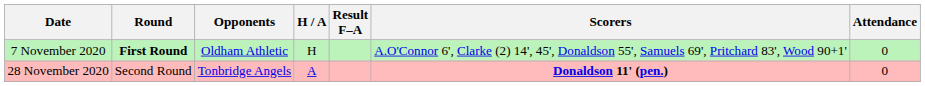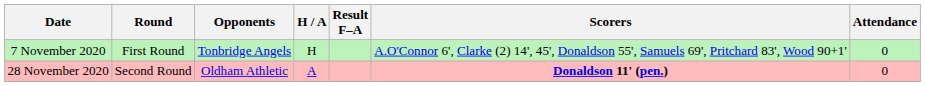(153, 50) bold -> (153, 50) normal
(244, 50) Oldham Athletic -> (244, 50) Tonbridge Angels
(244, 71) Tonbridge Angels -> (244, 71) Oldham Athletic
